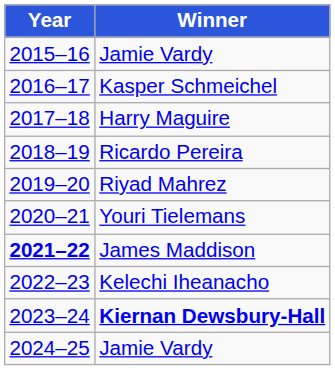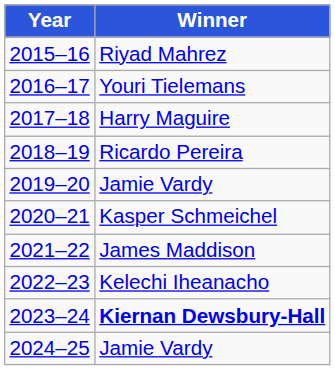(156, 53) Jamie Vardy -> (163, 53) Riyad Mahrez
(188, 86) Kasper Schmeichel -> (172, 86) Youri Tielemans
(163, 184) Riyad Mahrez -> (156, 184) Jamie Vardy
(172, 217) Youri Tielemans -> (188, 217) Kasper Schmeichel
(50, 250) bold -> (50, 250) normal
